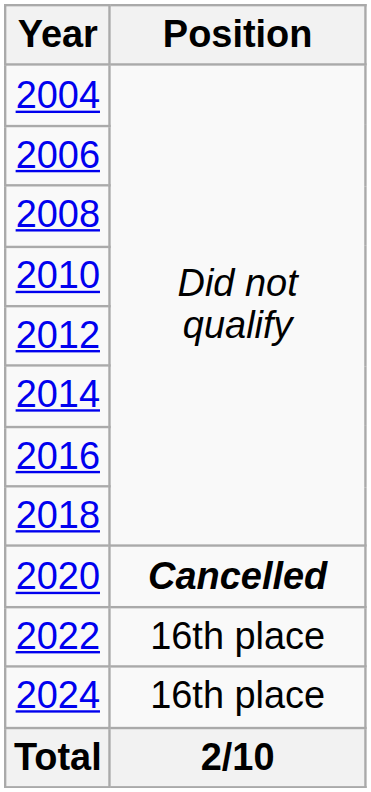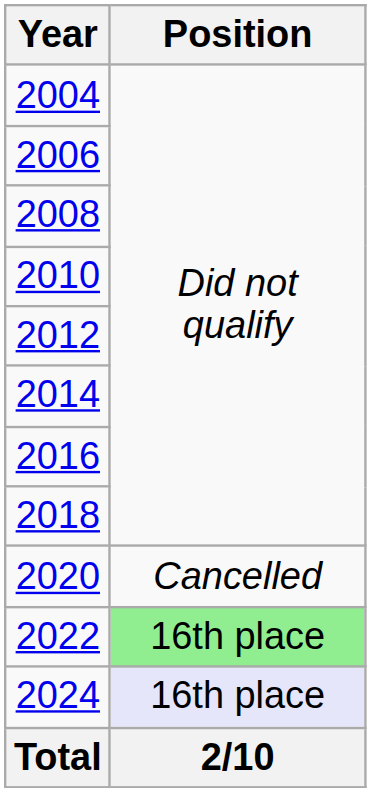(238, 575) bold -> (238, 575) normal
(238, 635) no background -> (238, 635) lightgreen background
(238, 696) no background -> (238, 696) lavender background
